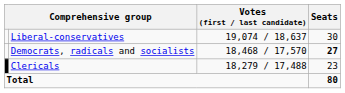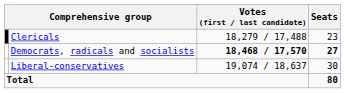rows swapped: (67, 37) <-> (35, 66)
(266, 51) normal -> (266, 51) bold
